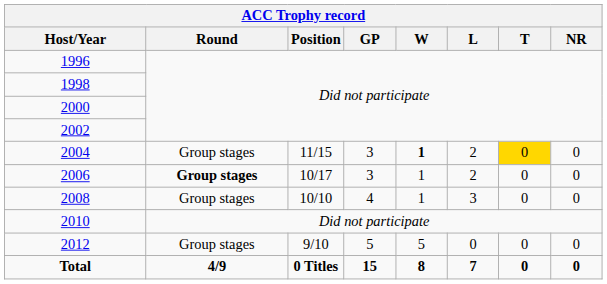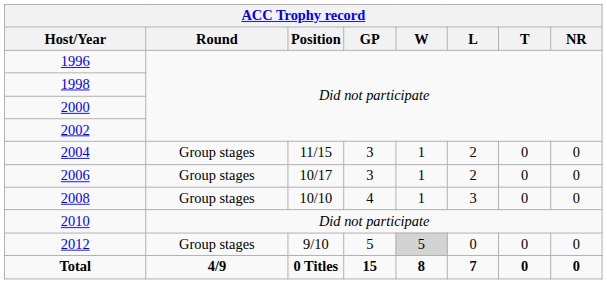(421, 152) bold -> (421, 152) normal
(525, 152) gold background -> (525, 152) no background
(217, 175) bold -> (217, 175) normal
(421, 244) no background -> (421, 244) lightgrey background
